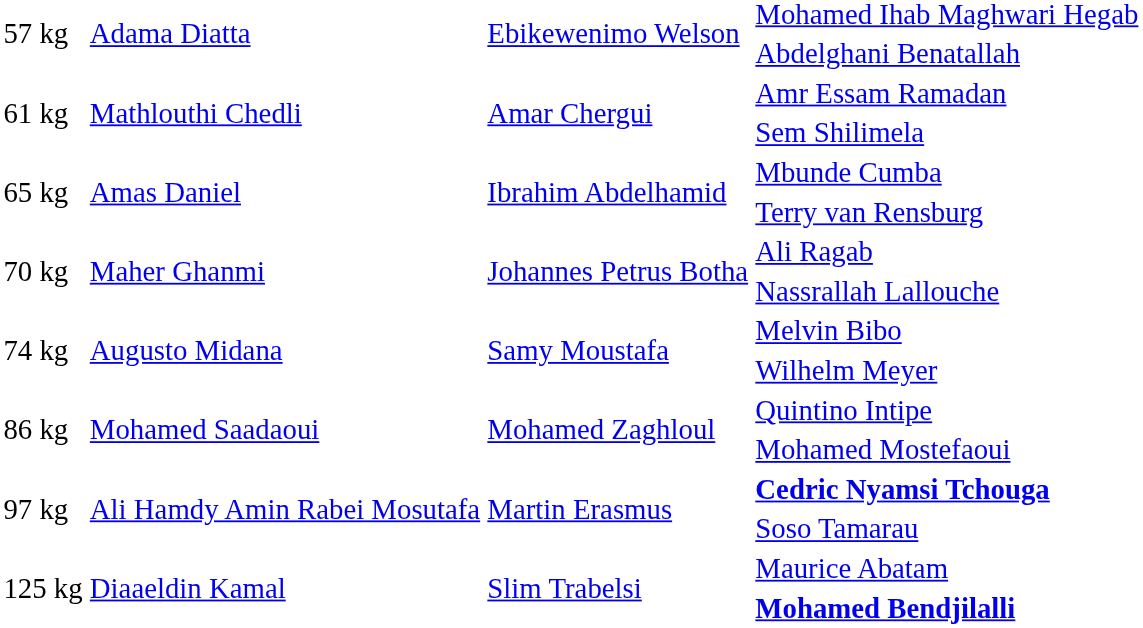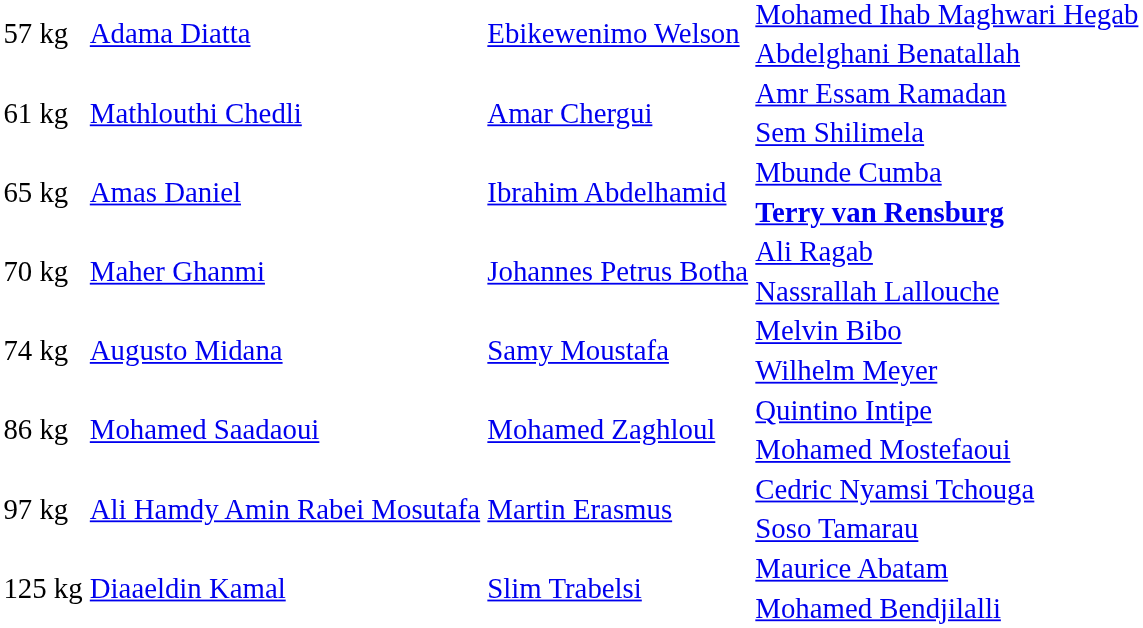(869, 212) normal -> (880, 212) bold
(903, 489) bold -> (895, 489) normal
(885, 608) bold -> (878, 608) normal
